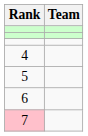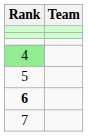(25, 55) no background -> (25, 55) lightgreen background
(25, 98) normal -> (25, 98) bold
(25, 120) pink background -> (25, 120) no background
